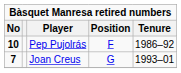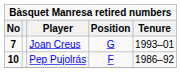rows swapped: (55, 60) <-> (58, 44)
